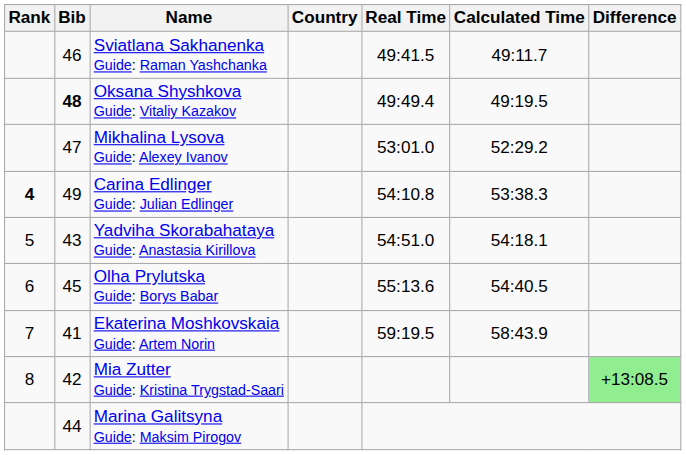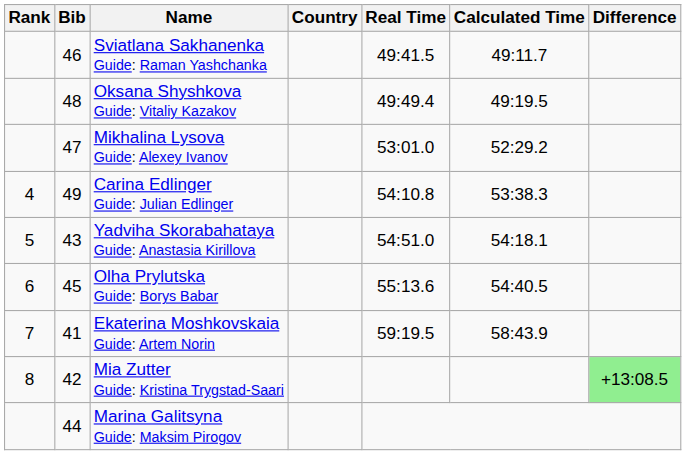(72, 101) bold -> (72, 101) normal
(29, 194) bold -> (29, 194) normal
